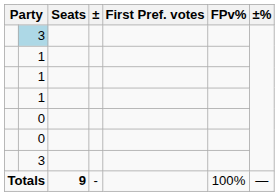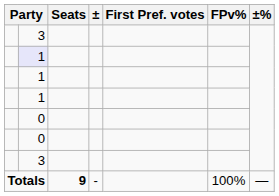(41, 35) lightblue background -> (41, 35) no background
(41, 56) no background -> (41, 56) lavender background
